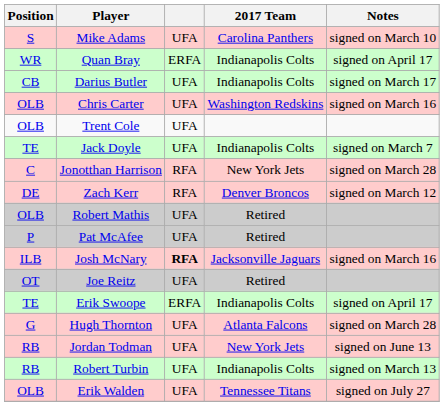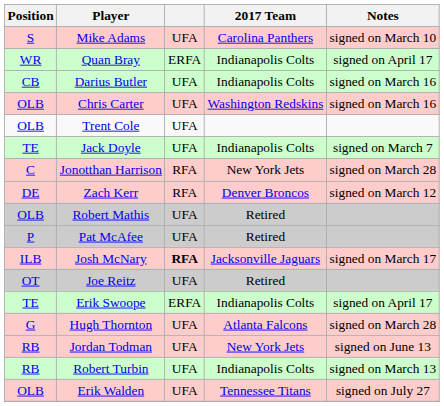(383, 81) signed on March 17 -> (383, 81) signed on March 16
(383, 258) signed on March 16 -> (383, 258) signed on March 17
